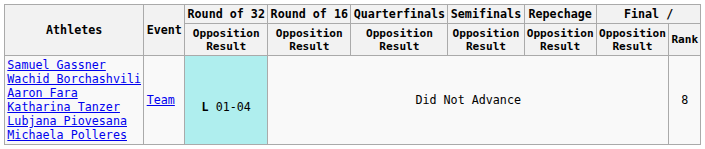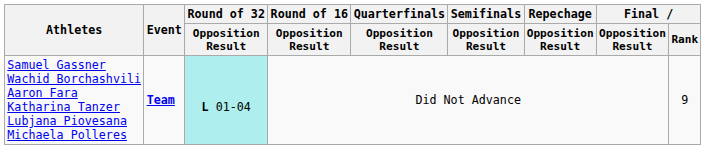(161, 100) normal -> (161, 100) bold
(685, 100) 8 -> (685, 100) 9
